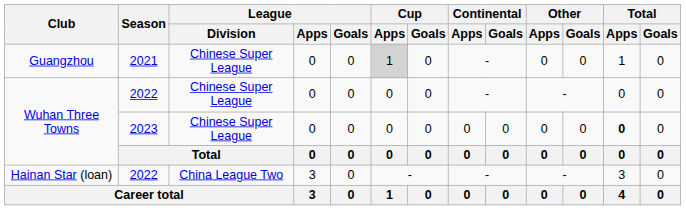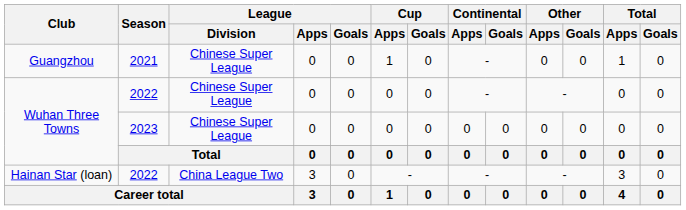(390, 61) lightgrey background -> (390, 61) no background
(622, 128) bold -> (622, 128) normal
